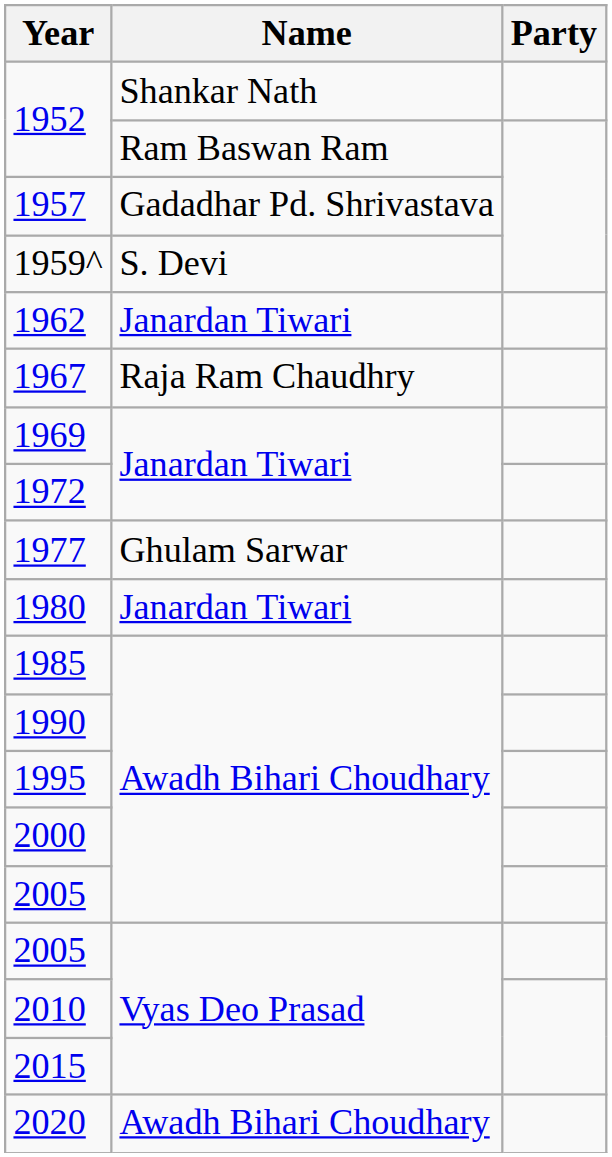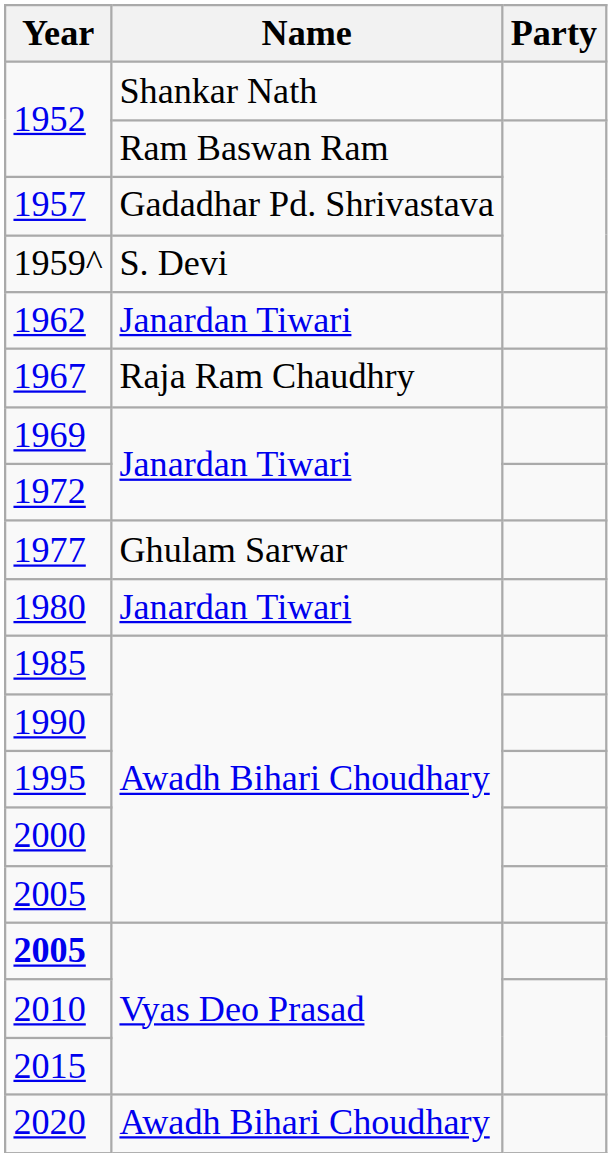(50, 950) normal -> (50, 950) bold
